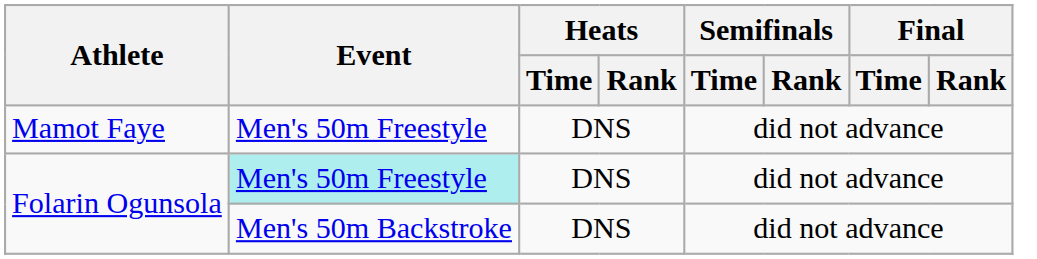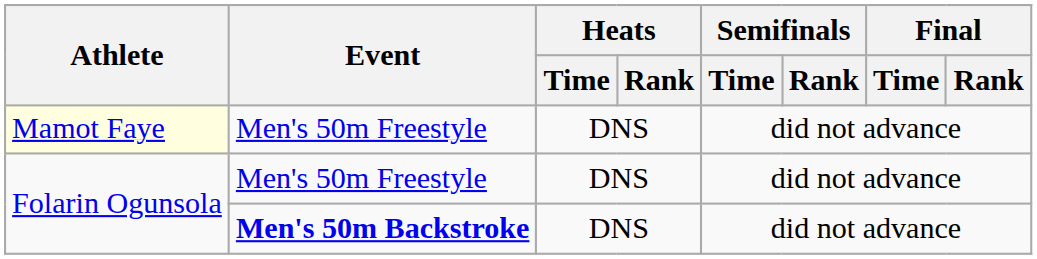(89, 128) no background -> (89, 128) lightyellow background
(361, 178) paleturquoise background -> (361, 178) no background
(374, 228) normal -> (383, 228) bold
